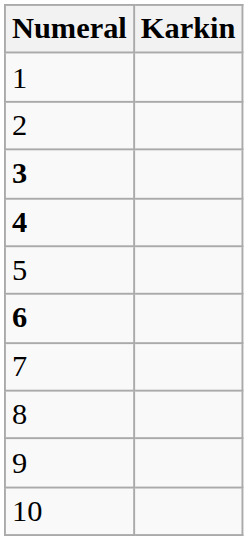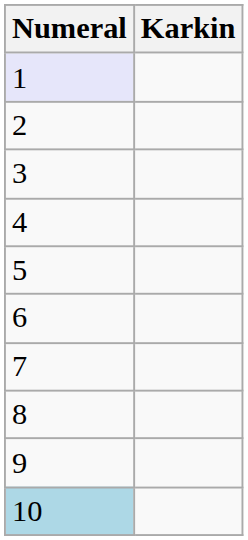(20, 76) no background -> (20, 76) lavender background
(20, 173) bold -> (20, 173) normal
(20, 221) bold -> (20, 221) normal
(20, 317) bold -> (20, 317) normal
(27, 510) no background -> (27, 510) lightblue background
